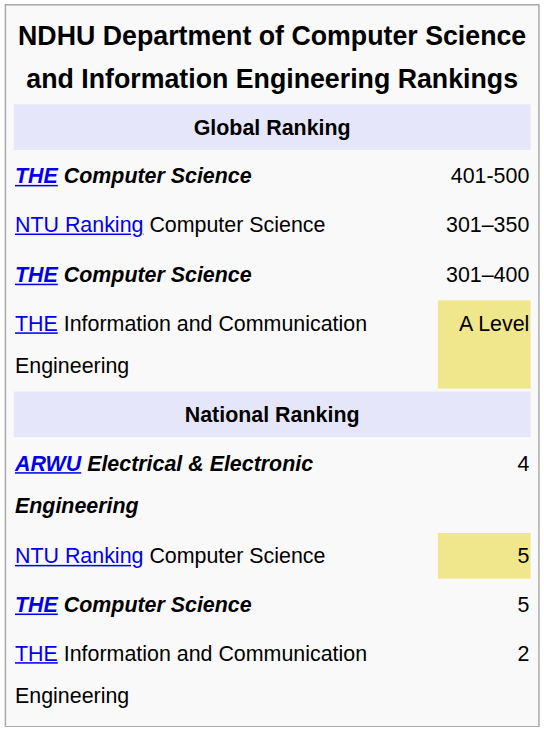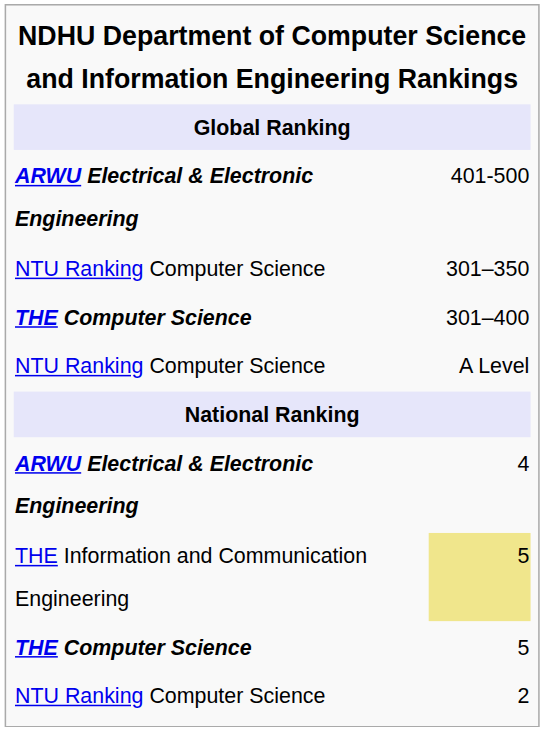(133, 176) THE Computer Science -> (164, 198) ARWU Electrical & Electronic Engineering
(191, 344) THE Information and Communication Engineering -> (170, 366) NTU Ranking Computer Science
(494, 323) khaki background -> (494, 366) no background
(170, 555) NTU Ranking Computer Science -> (191, 576) THE Information and Communication Engineering
(191, 674) THE Information and Communication Engineering -> (170, 696) NTU Ranking Computer Science
